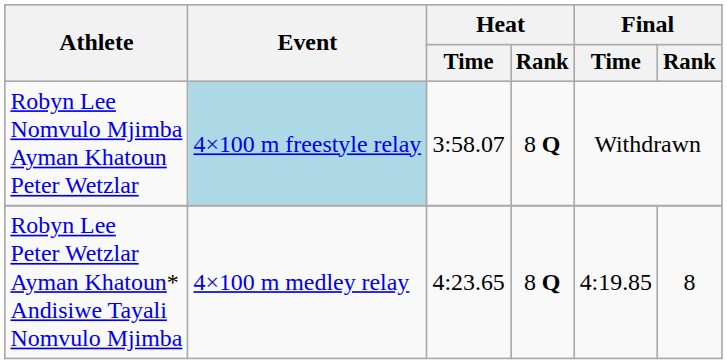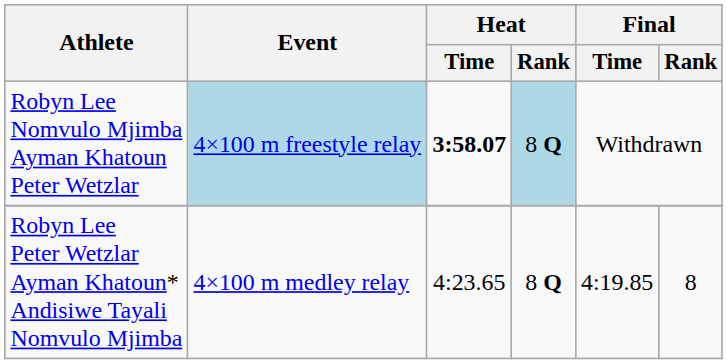(469, 143) normal -> (469, 143) bold
(542, 143) no background -> (544, 143) lightblue background
